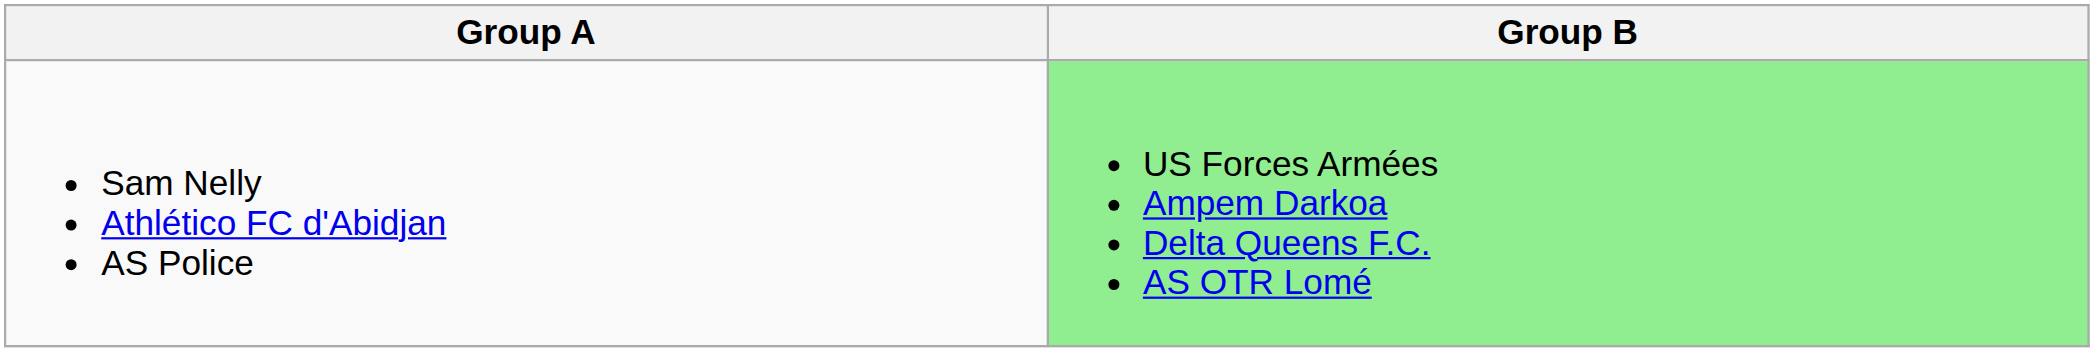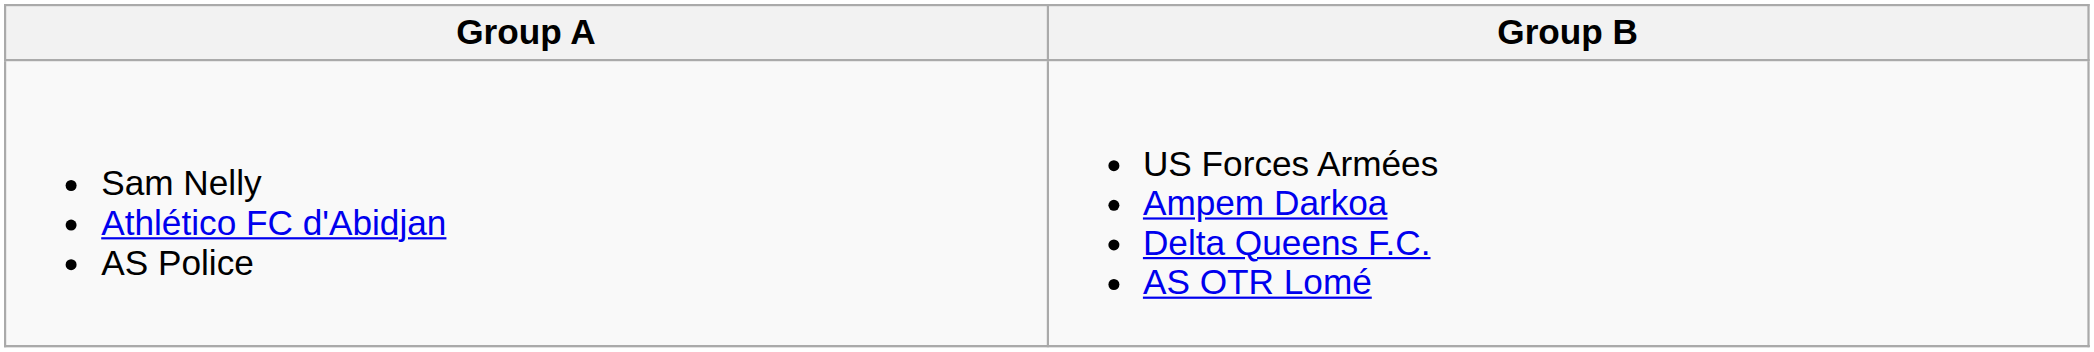(1568, 223) lightgreen background -> (1568, 223) no background
